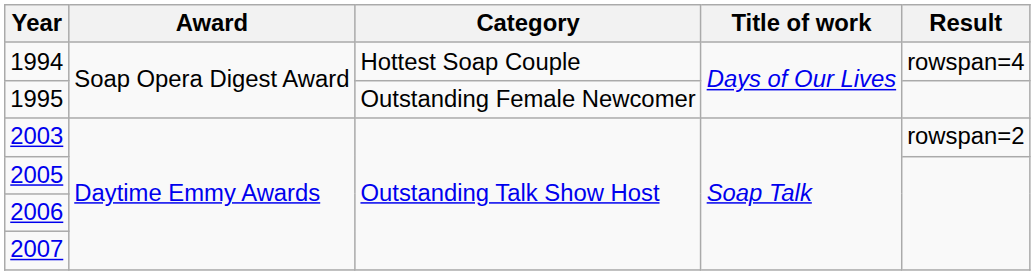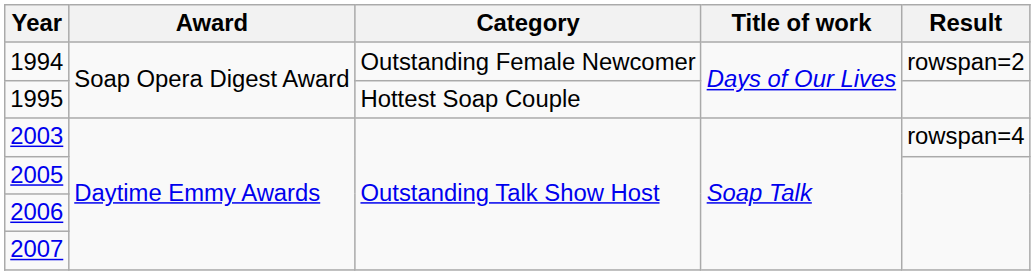(470, 61) Hottest Soap Couple -> (528, 61) Outstanding Female Newcomer
(966, 61) rowspan=4 -> (966, 61) rowspan=2
(528, 99) Outstanding Female Newcomer -> (470, 99) Hottest Soap Couple
(966, 136) rowspan=2 -> (966, 136) rowspan=4
